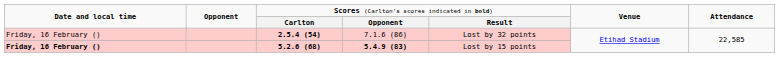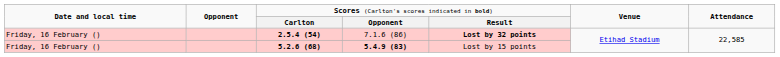(500, 34) normal -> (500, 34) bold
(53, 46) bold -> (53, 46) normal
